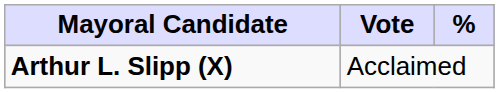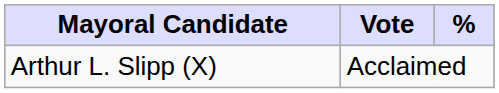(122, 66) bold -> (114, 66) normal
